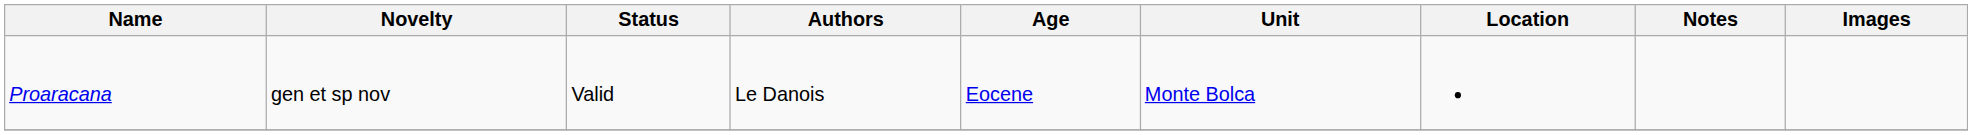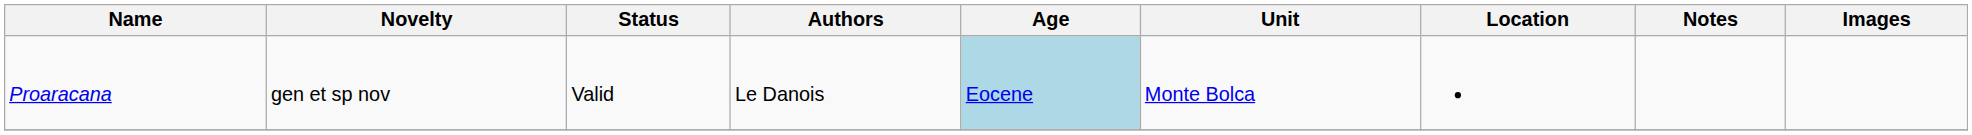(999, 93) no background -> (999, 93) lightblue background
